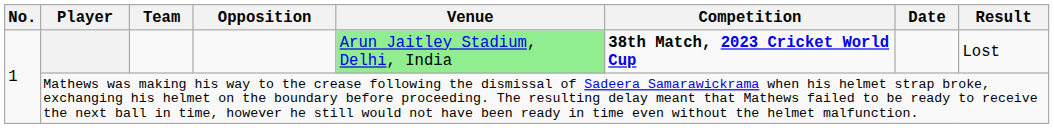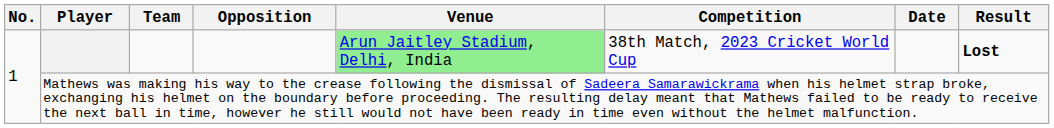(749, 52) bold -> (749, 52) normal
(981, 52) normal -> (981, 52) bold
